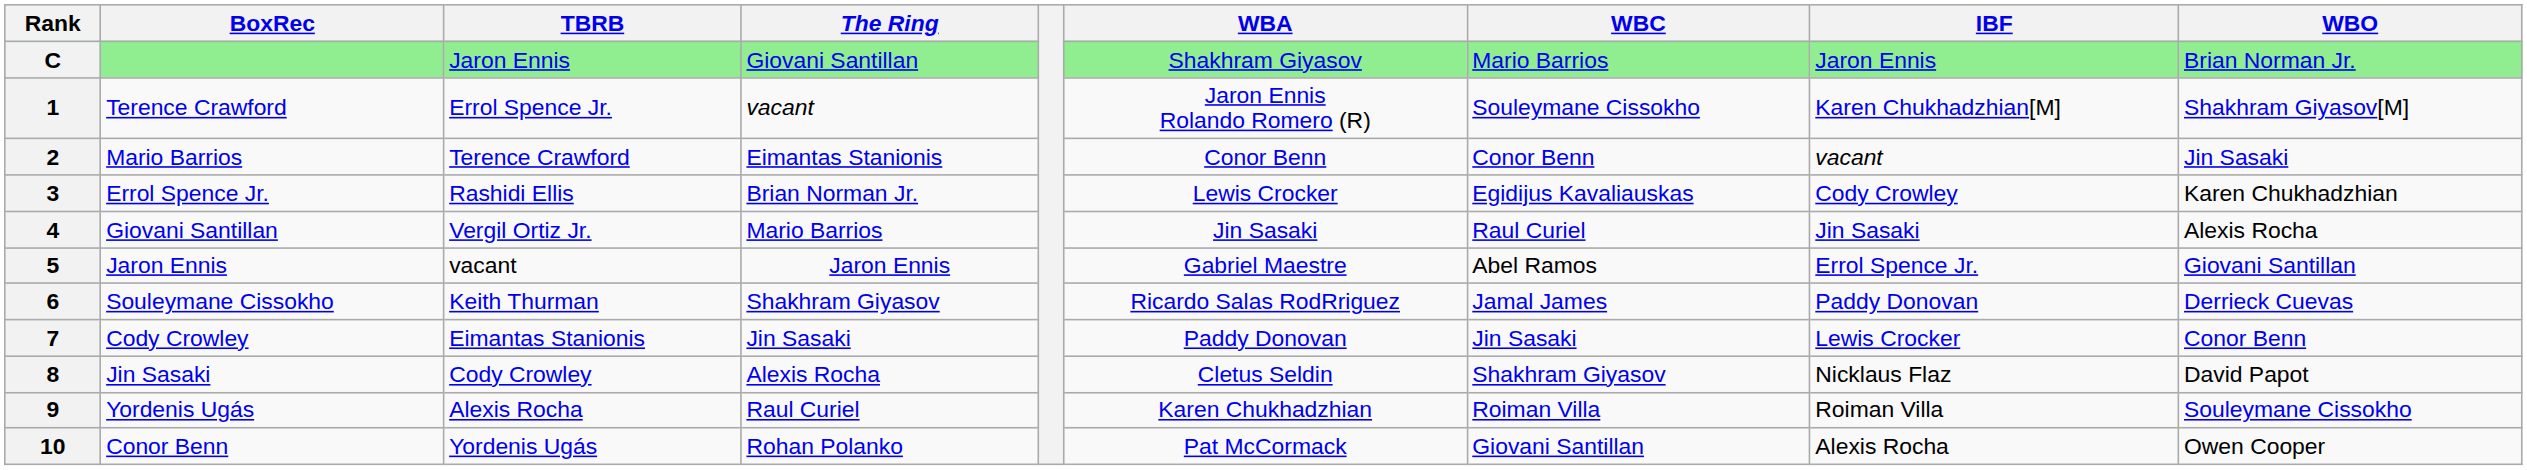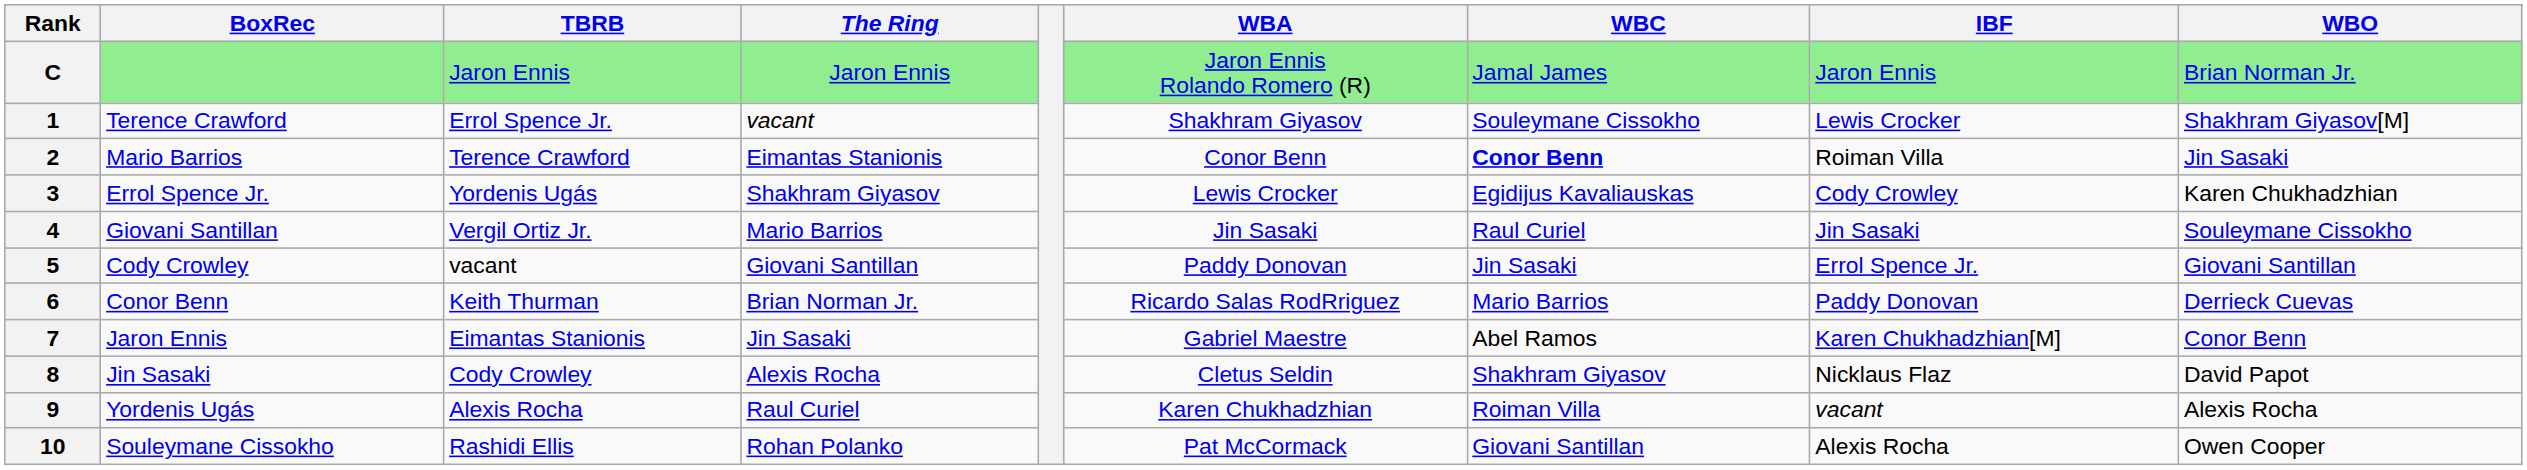(832, 59) Giovani Santillan -> (890, 72) Jaron Ennis
(1265, 59) Shakhram Giyasov -> (1265, 72) Jaron Ennis Rolando Romero (R)
(1540, 59) Mario Barrios -> (1540, 72) Jamal James
(1265, 108) Jaron Ennis Rolando Romero (R) -> (1265, 121) Shakhram Giyasov
(1938, 108) Karen Chukhadzhian[M] -> (1888, 121) Lewis Crocker
(1533, 157) normal -> (1538, 157) bold
(1849, 157) vacant -> (1879, 157) Roiman Villa
(511, 193) Rashidi Ellis -> (523, 193) Yordenis Ugás
(832, 193) Brian Norman Jr. -> (843, 193) Shakhram Giyasov
(2251, 230) Alexis Rocha -> (2298, 230) Souleymane Cissokho
(167, 266) Jaron Ennis -> (177, 266) Cody Crowley
(890, 266) Jaron Ennis -> (832, 266) Giovani Santillan
(1265, 266) Gabriel Maestre -> (1265, 266) Paddy Donovan
(1535, 266) Abel Ramos -> (1524, 266) Jin Sasaki
(220, 302) Souleymane Cissokho -> (167, 302) Conor Benn
(843, 302) Shakhram Giyasov -> (832, 302) Brian Norman Jr.
(1540, 302) Jamal James -> (1540, 302) Mario Barrios
(177, 338) Cody Crowley -> (167, 338) Jaron Ennis
(1265, 338) Paddy Donovan -> (1265, 338) Gabriel Maestre
(1524, 338) Jin Sasaki -> (1535, 338) Abel Ramos
(1888, 338) Lewis Crocker -> (1938, 338) Karen Chukhadzhian[M]
(1879, 410) Roiman Villa -> (1849, 410) vacant
(2298, 410) Souleymane Cissokho -> (2251, 410) Alexis Rocha
(167, 447) Conor Benn -> (220, 447) Souleymane Cissokho
(523, 447) Yordenis Ugás -> (511, 447) Rashidi Ellis
